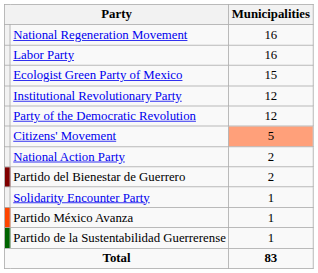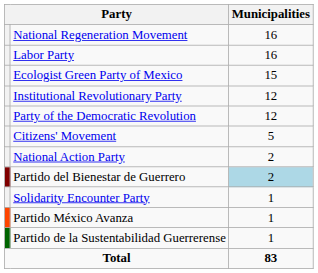(271, 136) lightsalmon background -> (271, 136) no background
(271, 177) no background -> (271, 177) lightblue background
